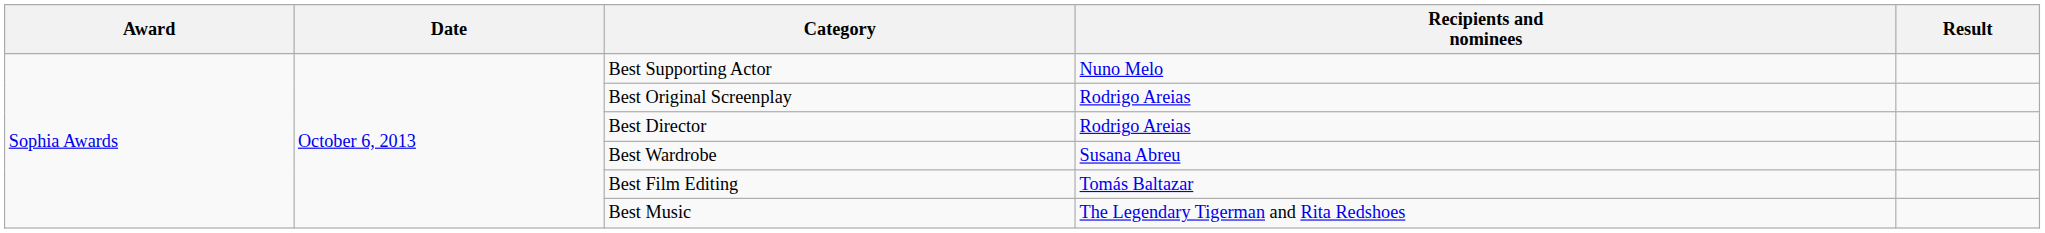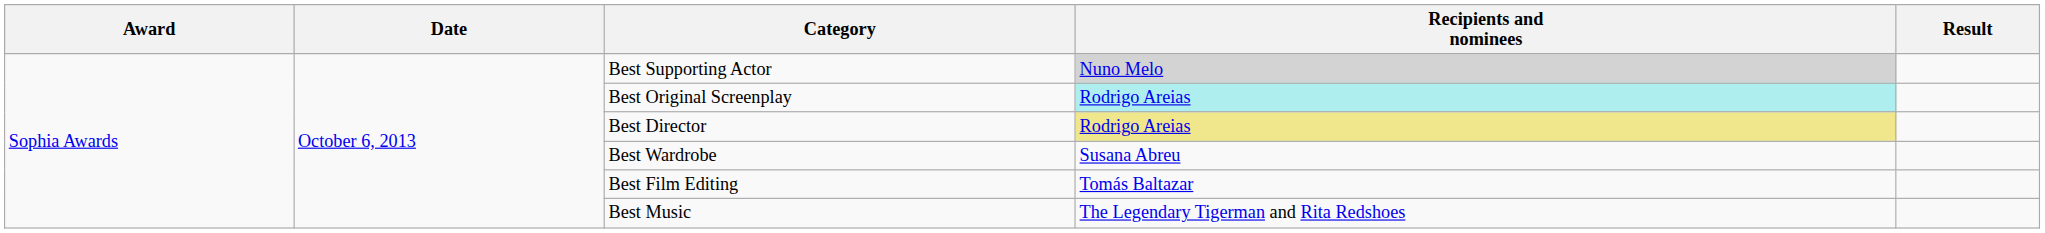(1121, 68) no background -> (1121, 68) lightgrey background
(1135, 97) no background -> (1135, 97) paleturquoise background
(1135, 126) no background -> (1135, 126) khaki background
